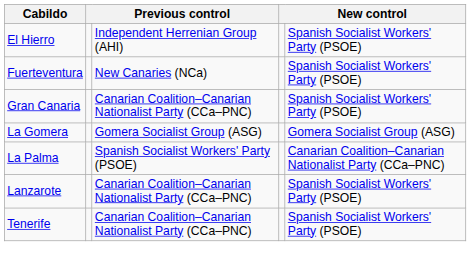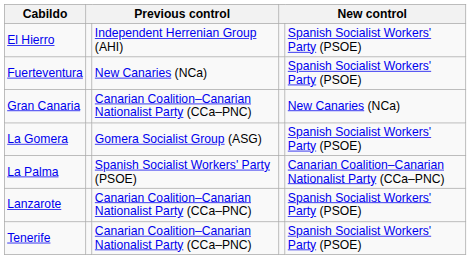(359, 106) Spanish Socialist Workers' Party (PSOE) -> (344, 106) New Canaries (NCa)
(371, 132) Gomera Socialist Group (ASG) -> (359, 139) Spanish Socialist Workers' Party (PSOE)
